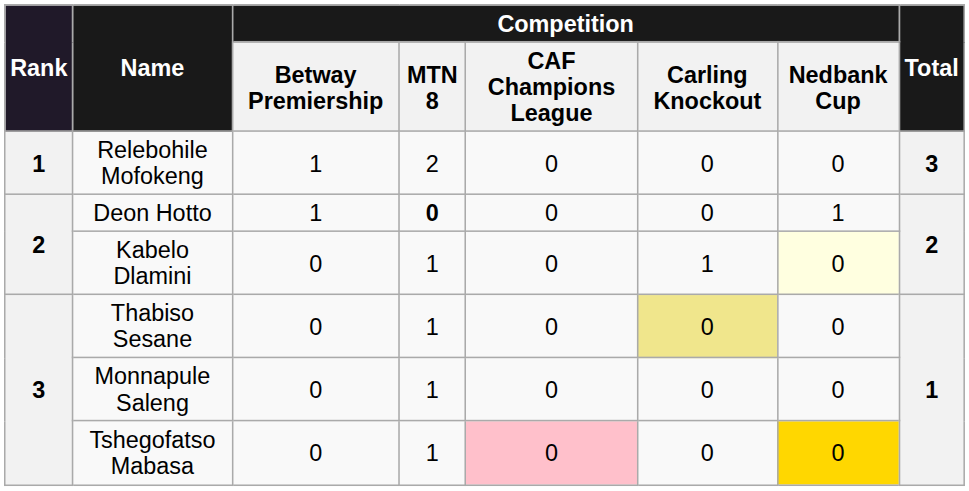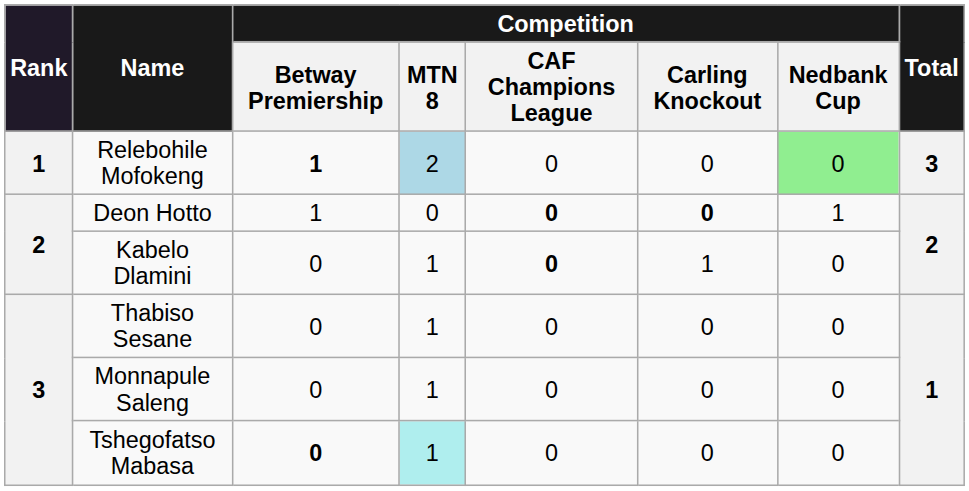(316, 163) normal -> (316, 163) bold
(432, 163) no background -> (432, 163) lightblue background
(838, 163) no background -> (838, 163) lightgreen background
(432, 213) bold -> (432, 213) normal
(552, 213) normal -> (552, 213) bold
(707, 213) normal -> (707, 213) bold
(552, 263) normal -> (552, 263) bold
(838, 263) lightyellow background -> (838, 263) no background
(707, 327) khaki background -> (707, 327) no background
(316, 453) normal -> (316, 453) bold
(432, 453) no background -> (432, 453) paleturquoise background
(552, 453) pink background -> (552, 453) no background
(838, 453) gold background -> (838, 453) no background
